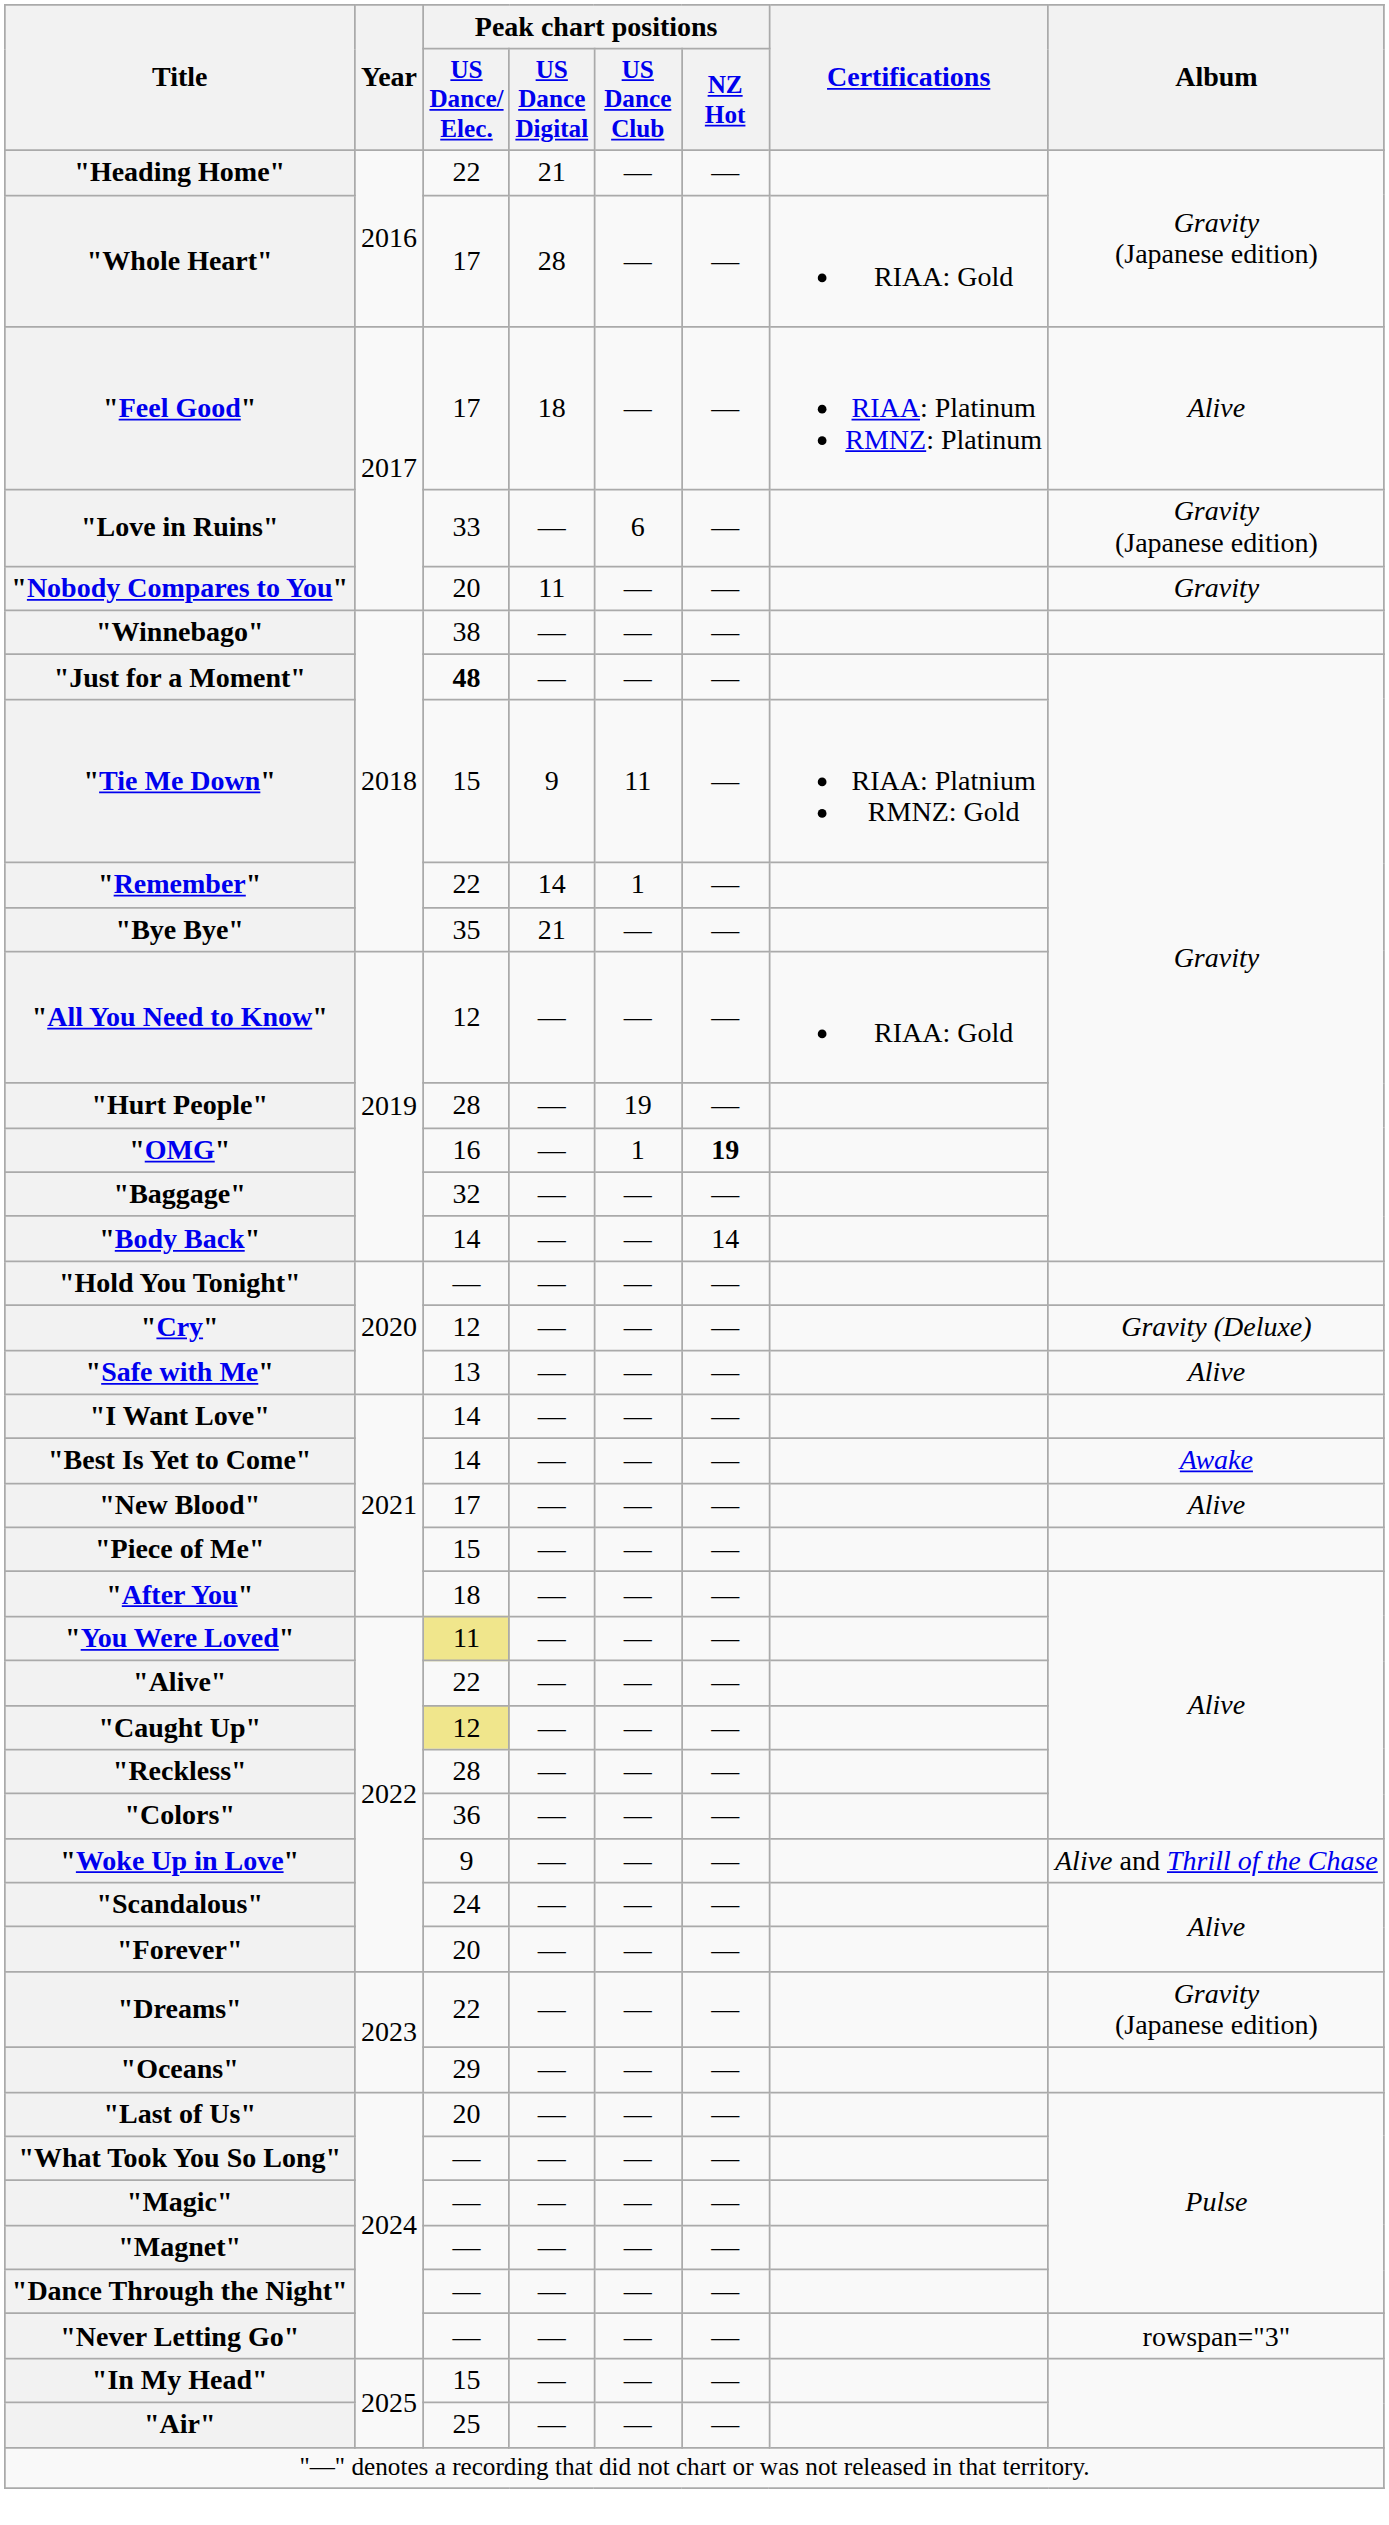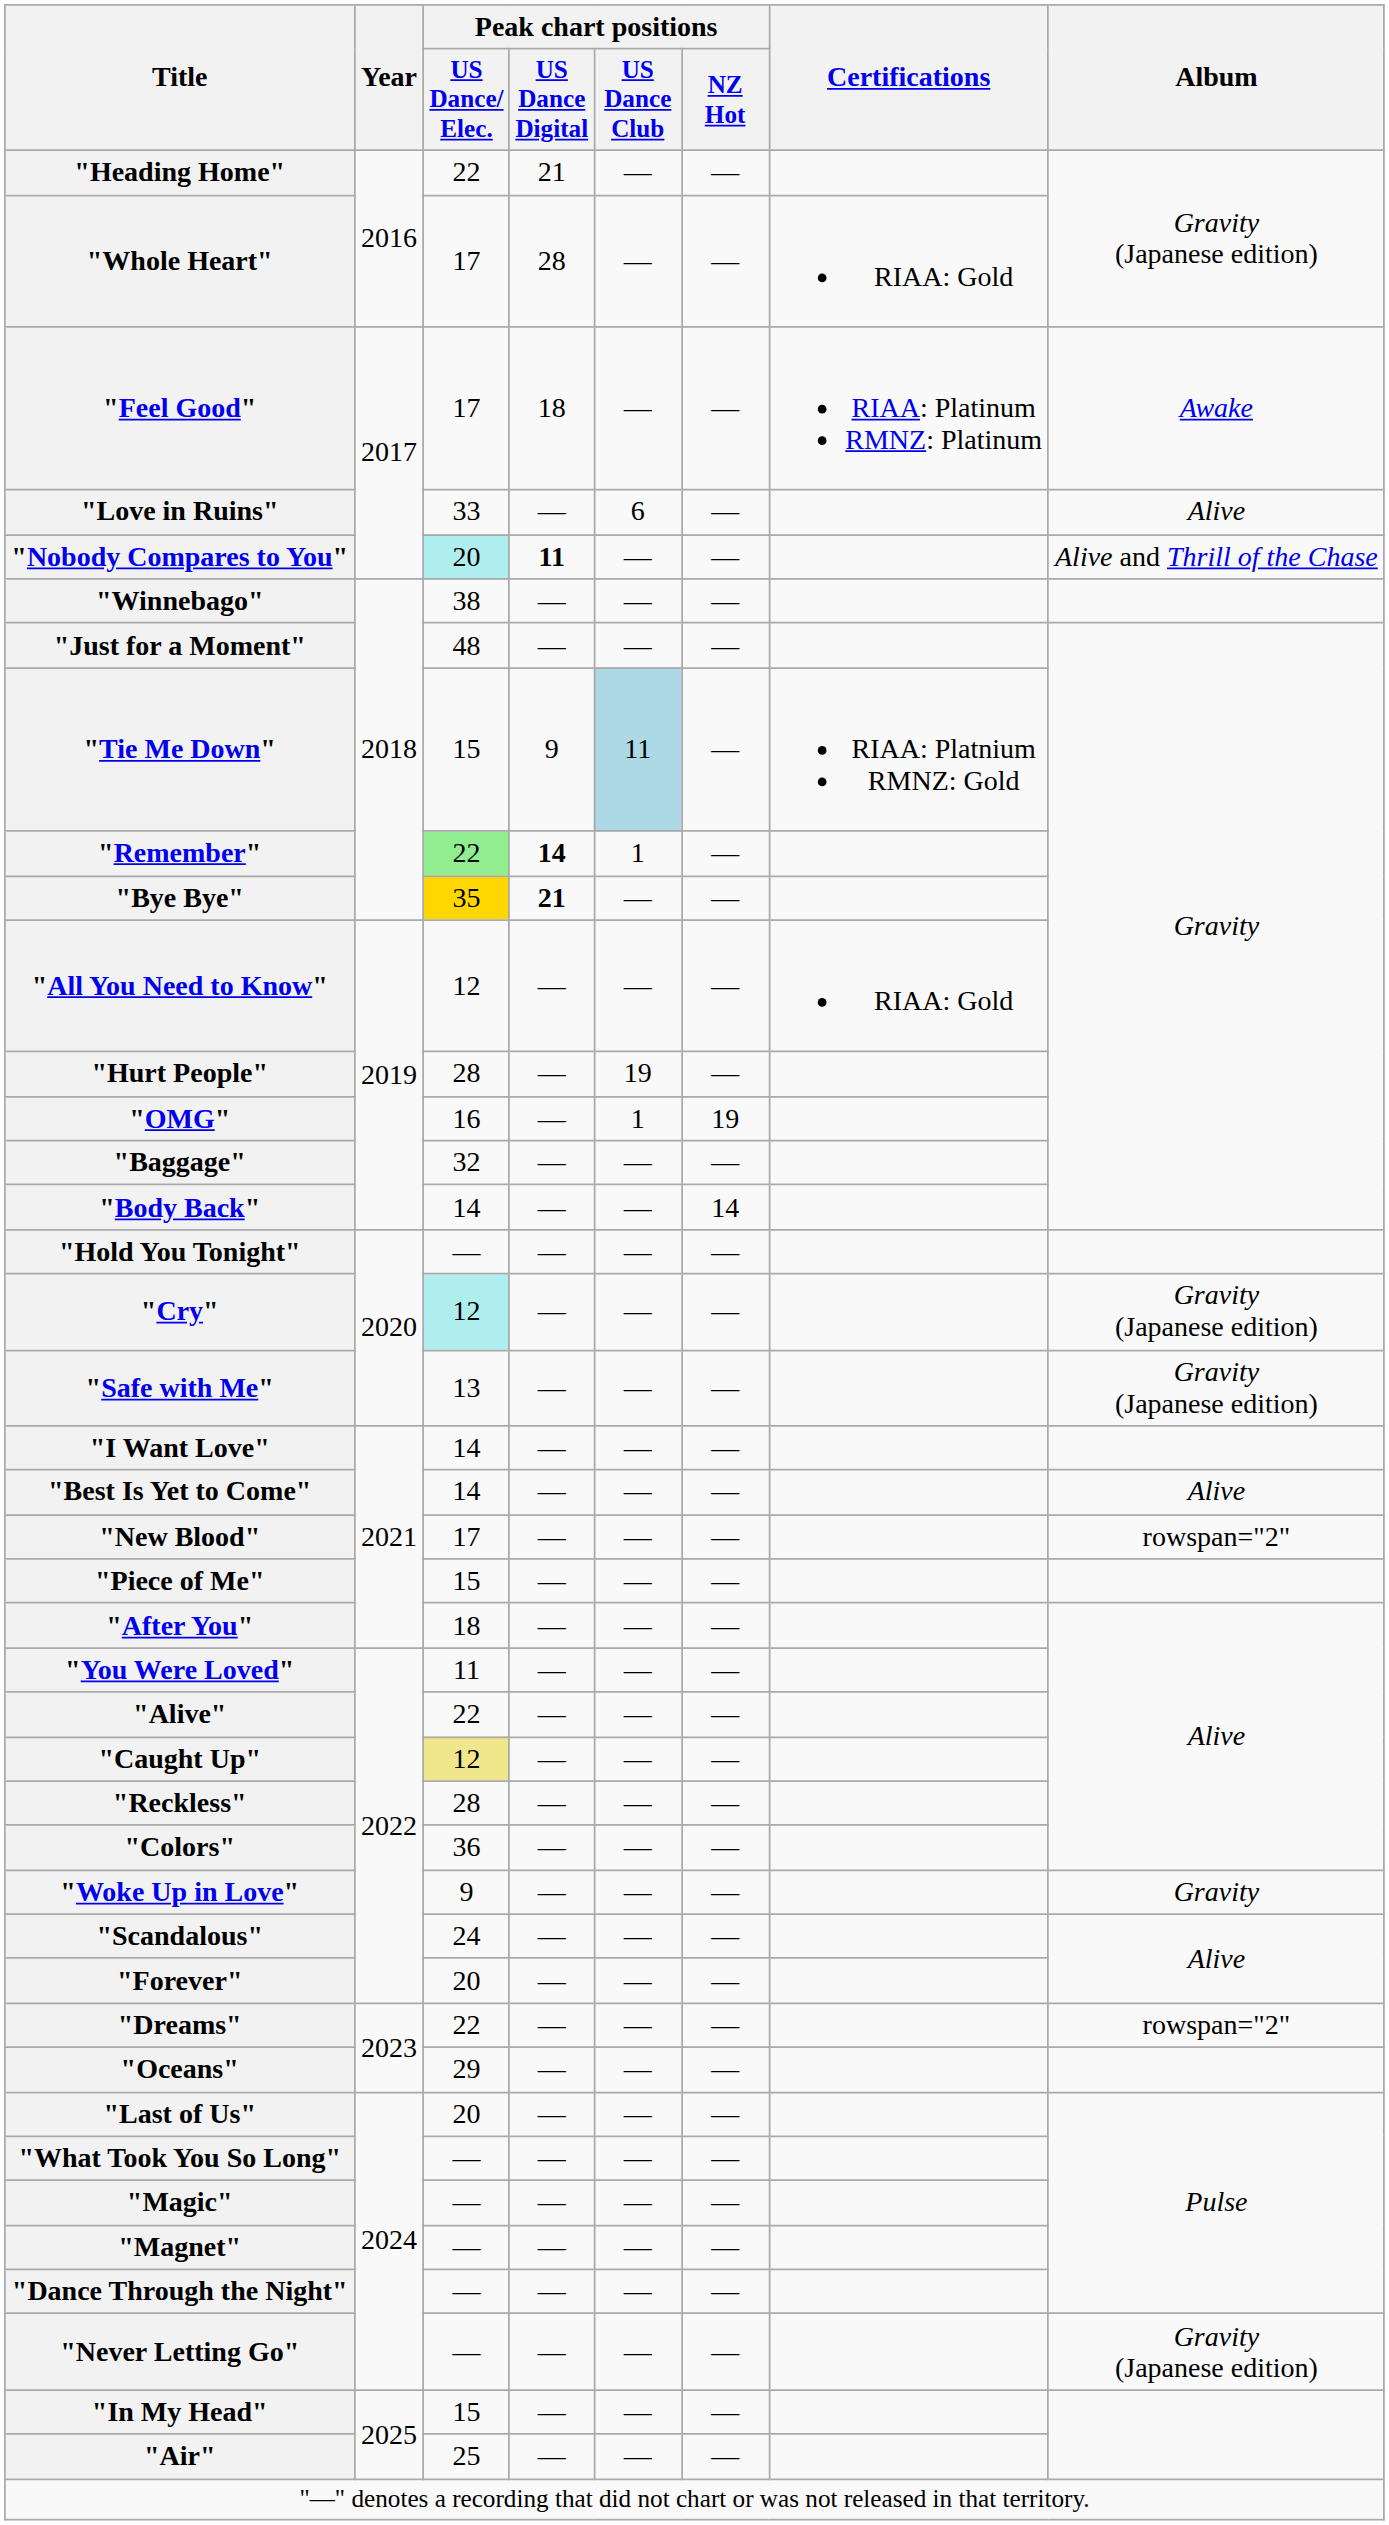(1216, 407) Alive -> (1216, 407) Awake
(1216, 527) Gravity (Japanese edition) -> (1216, 511) Alive
(466, 587) no background -> (466, 556) paleturquoise background
(552, 587) normal -> (552, 556) bold
(1216, 587) Gravity -> (1216, 556) Alive and Thrill of the Chase
(466, 676) bold -> (466, 645) normal
(638, 780) no background -> (638, 749) lightblue background
(466, 884) no background -> (466, 852) lightgreen background
(552, 884) normal -> (552, 852) bold
(466, 928) no background -> (466, 897) gold background
(552, 928) normal -> (552, 897) bold
(725, 1149) bold -> (725, 1118) normal
(466, 1327) no background -> (466, 1311) paleturquoise background
(1216, 1327) Gravity (Deluxe) -> (1216, 1311) Gravity (Japanese edition)
(1216, 1371) Alive -> (1216, 1387) Gravity (Japanese edition)
(1216, 1460) Awake -> (1216, 1491) Alive
(1216, 1504) Alive -> (1216, 1536) rowspan="2"
(466, 1638) khaki background -> (466, 1669) no background
(1216, 1860) Alive and Thrill of the Chase -> (1216, 1891) Gravity
(1216, 2009) Gravity (Japanese edition) -> (1216, 2024) rowspan="2"
(1216, 2335) rowspan="3" -> (1216, 2351) Gravity (Japanese edition)
